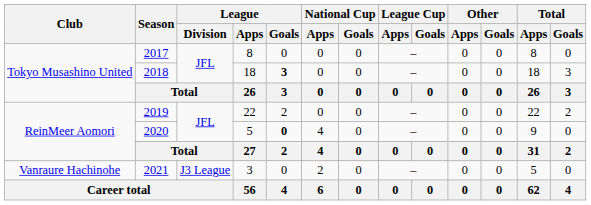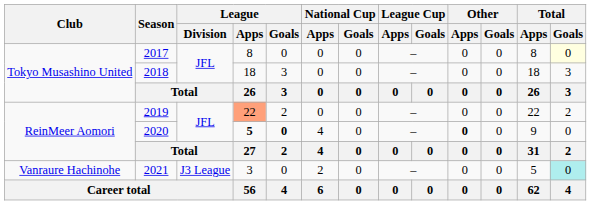(568, 53) no background -> (568, 53) lightyellow background
(284, 72) bold -> (284, 72) normal
(250, 111) no background -> (250, 111) lightsalmon background
(250, 131) normal -> (250, 131) bold
(465, 131) normal -> (465, 131) bold
(568, 170) no background -> (568, 170) paleturquoise background
